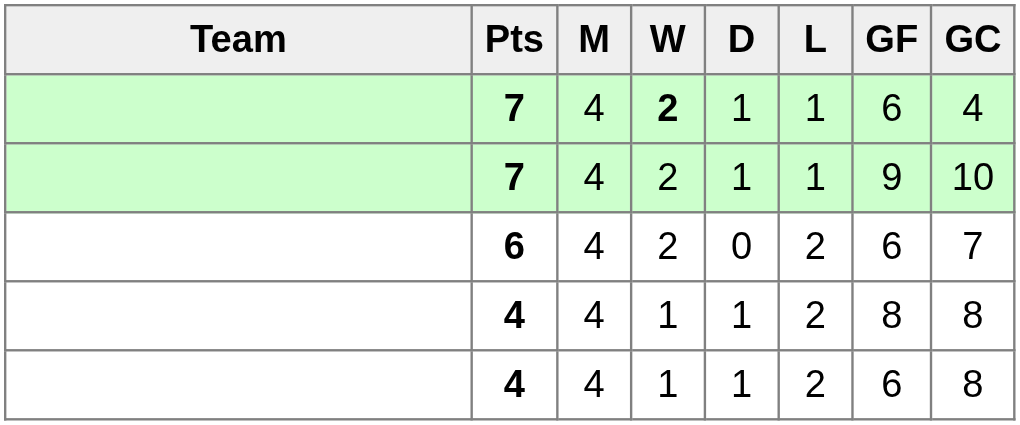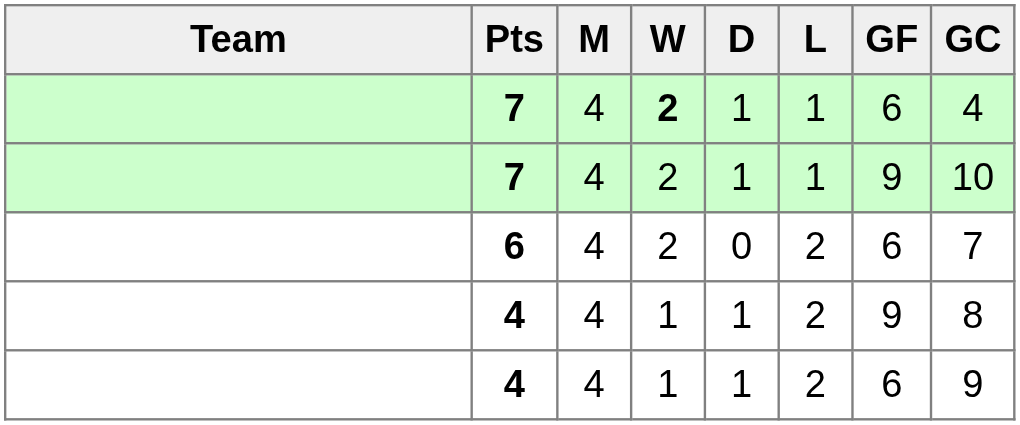(892, 315) 8 -> (892, 315) 9
(973, 384) 8 -> (973, 384) 9
